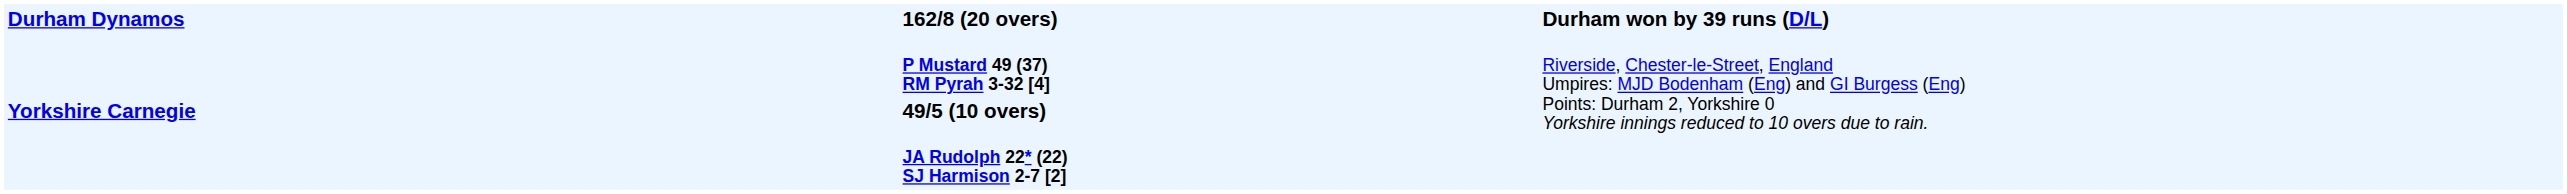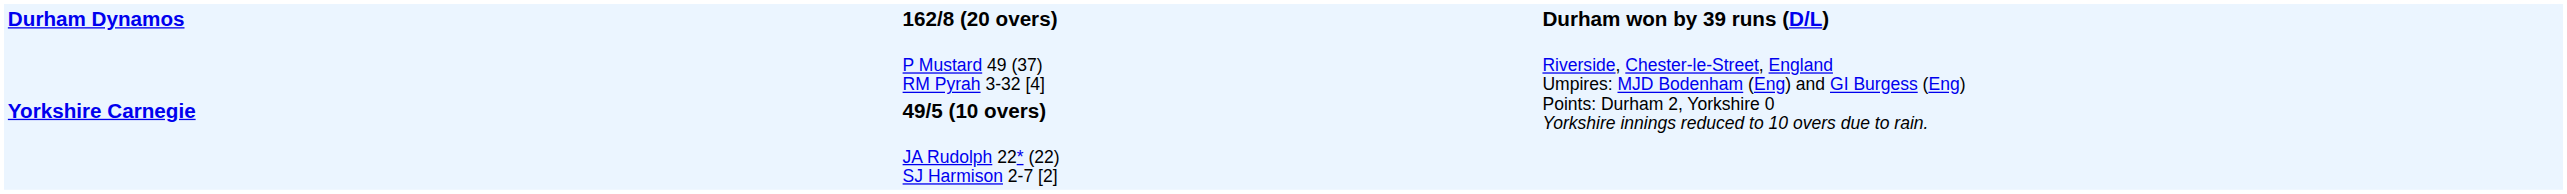(976, 75) bold -> (974, 75) normal
(985, 167) bold -> (981, 167) normal
